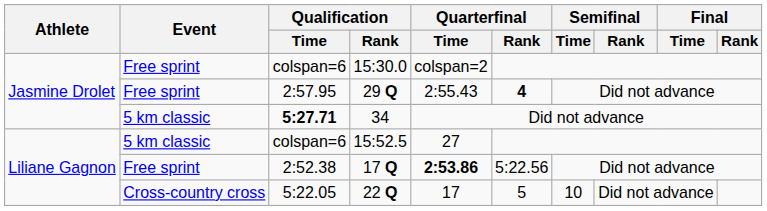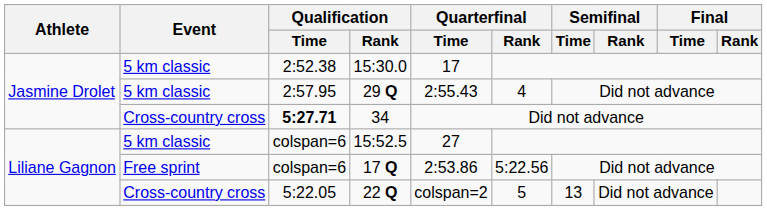(161, 67) Free sprint -> (167, 67) 5 km classic
(309, 67) colspan=6 -> (309, 67) 2:52.38
(451, 67) colspan=2 -> (451, 67) 17
(161, 92) Free sprint -> (167, 92) 5 km classic
(522, 92) bold -> (522, 92) normal
(167, 117) 5 km classic -> (194, 117) Cross-country cross
(309, 168) 2:52.38 -> (309, 168) colspan=6
(451, 168) bold -> (451, 168) normal
(451, 193) 17 -> (451, 193) colspan=2
(573, 193) 10 -> (573, 193) 13
